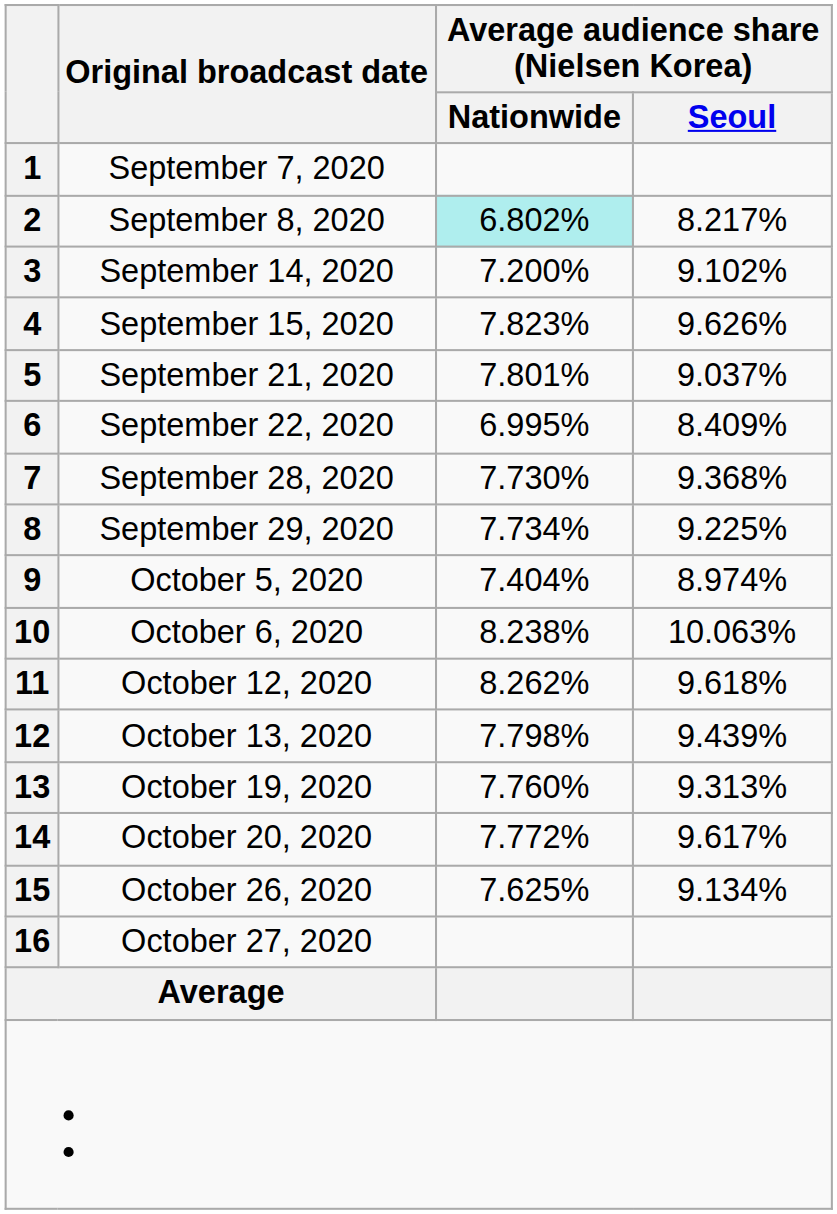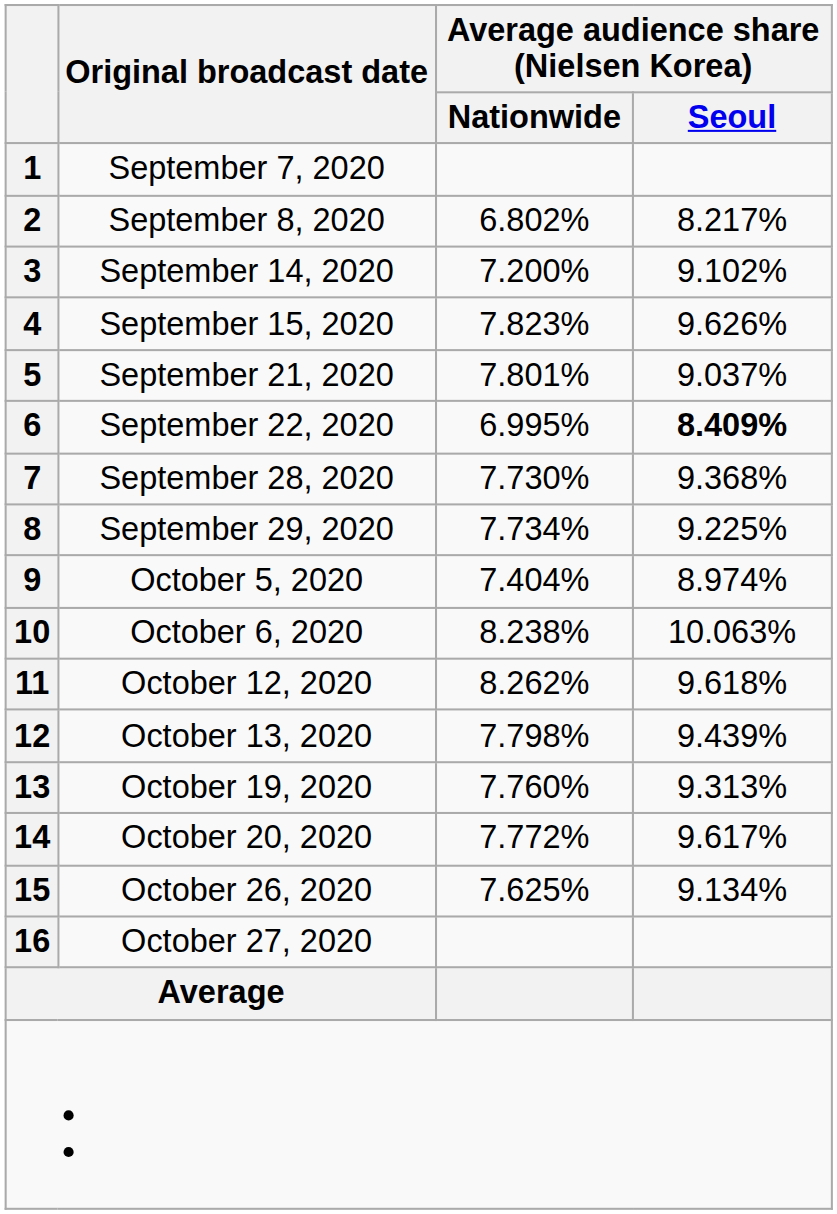(534, 220) paleturquoise background -> (534, 220) no background
(732, 426) normal -> (732, 426) bold
